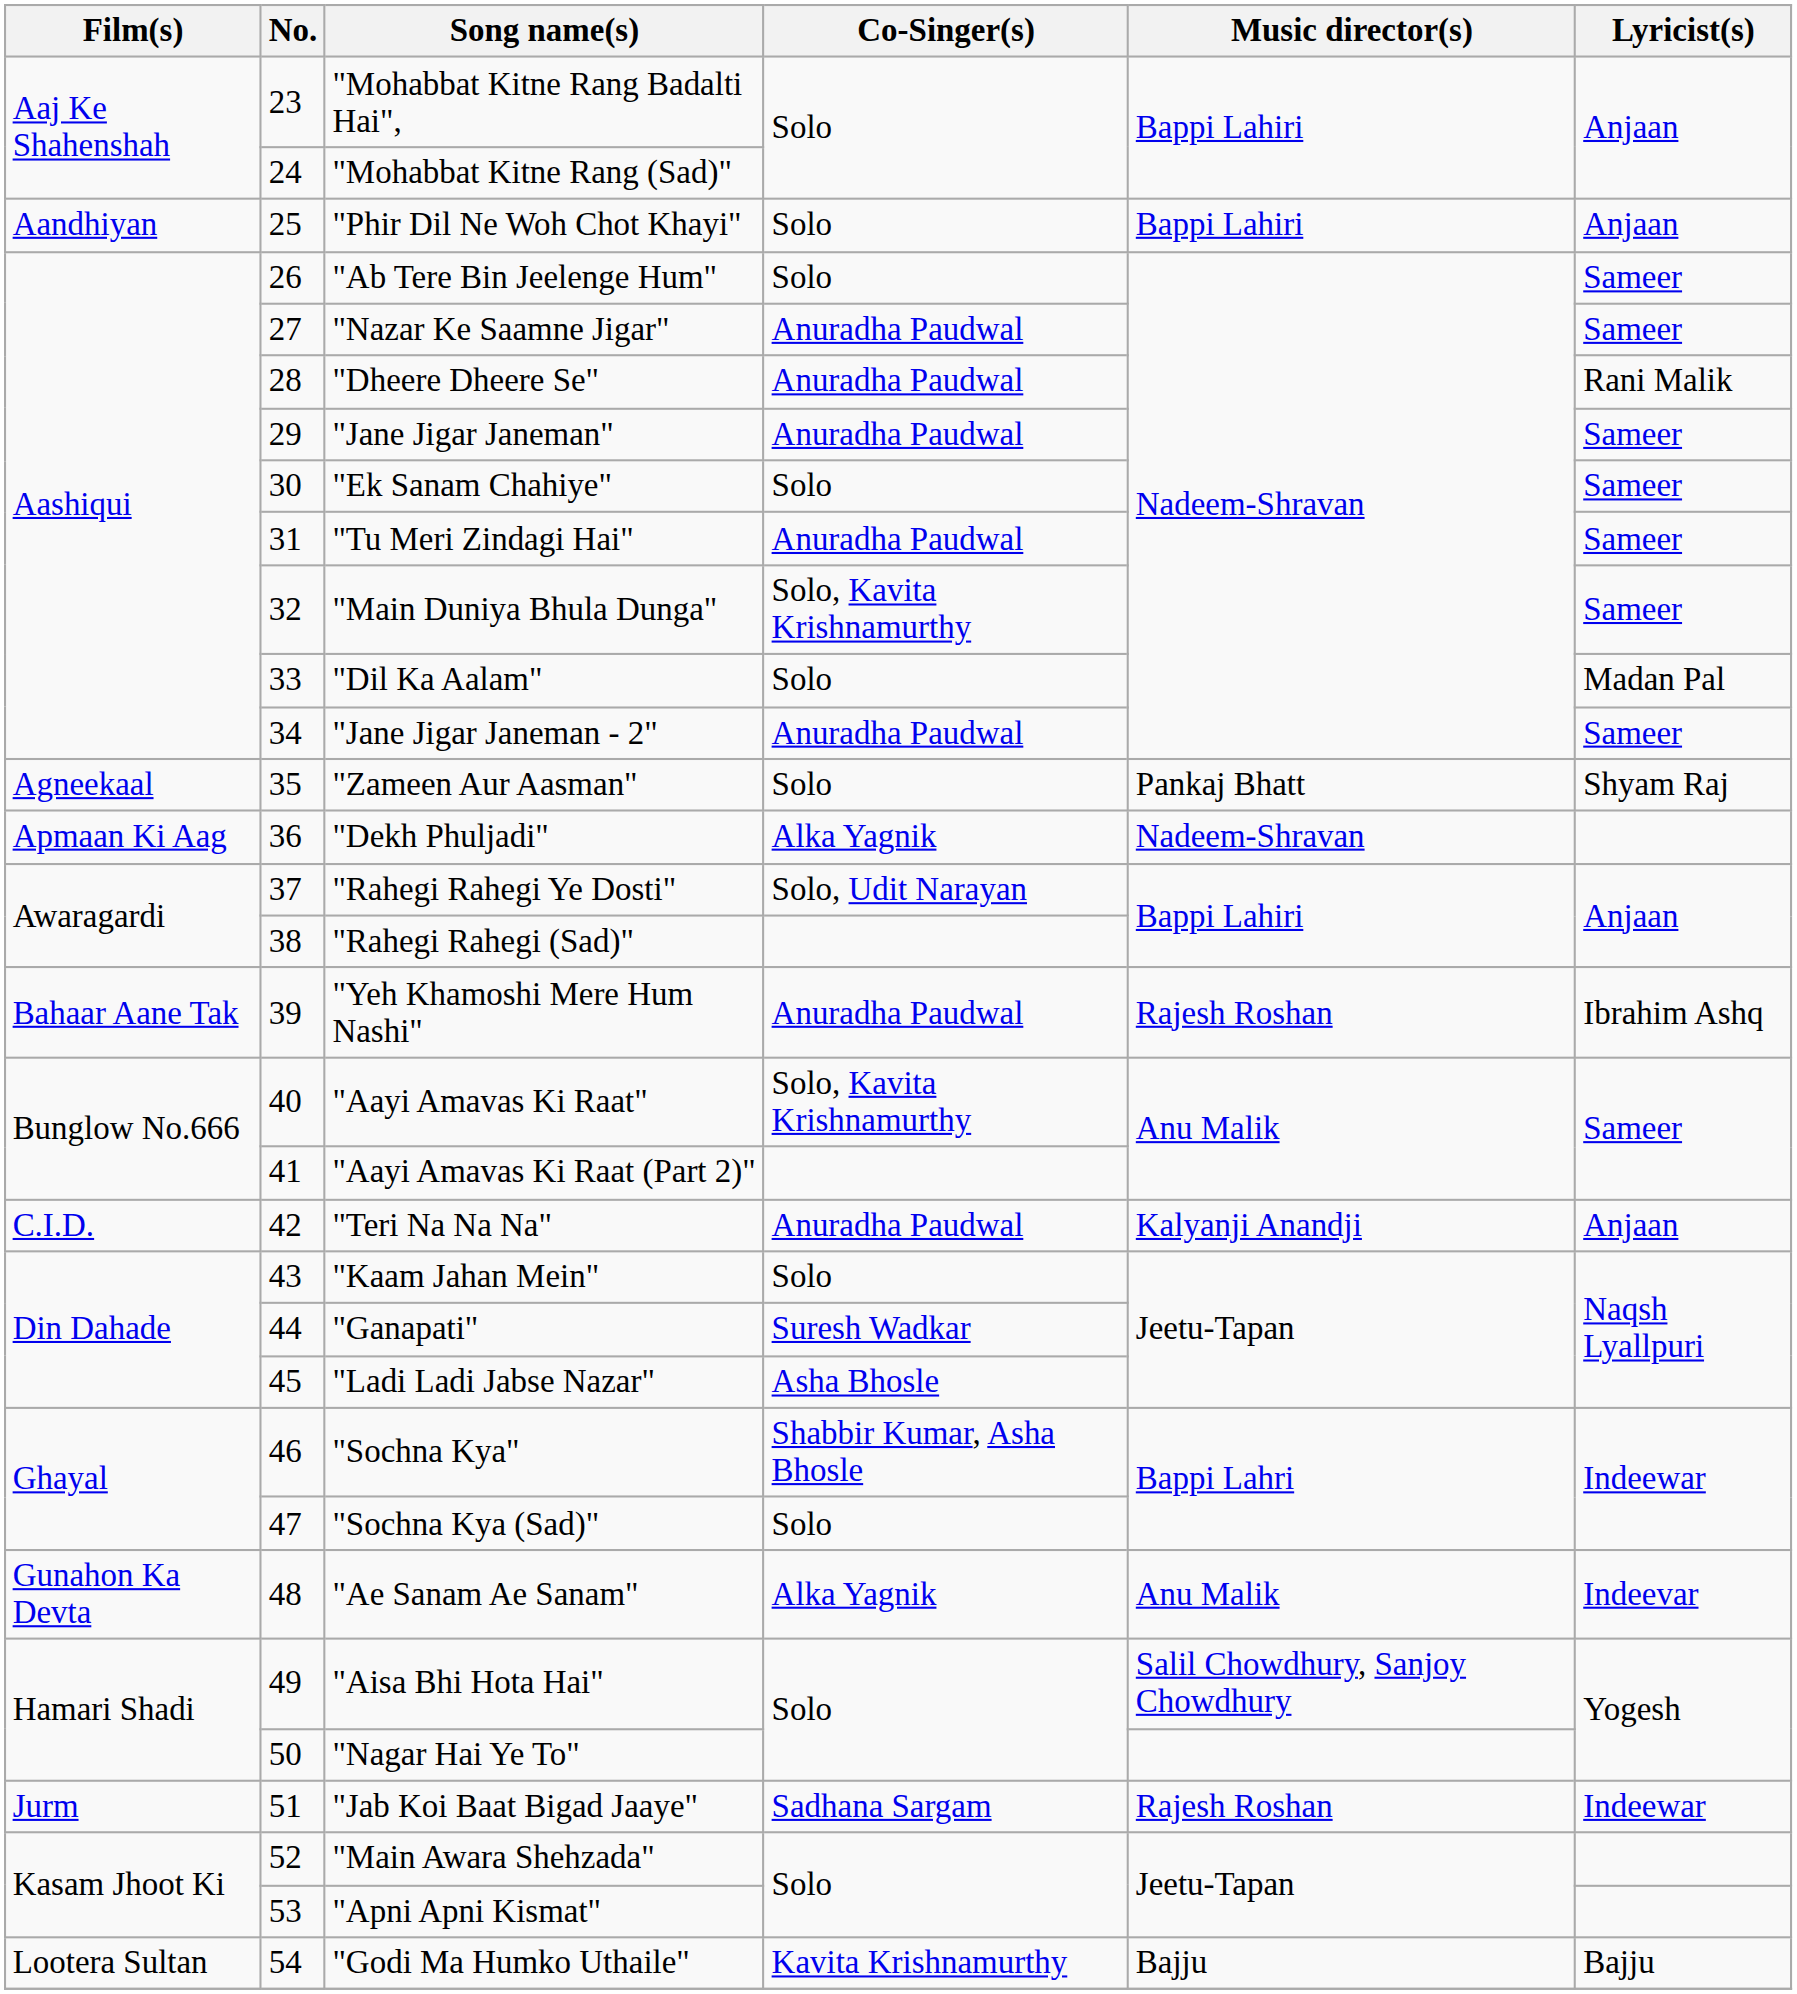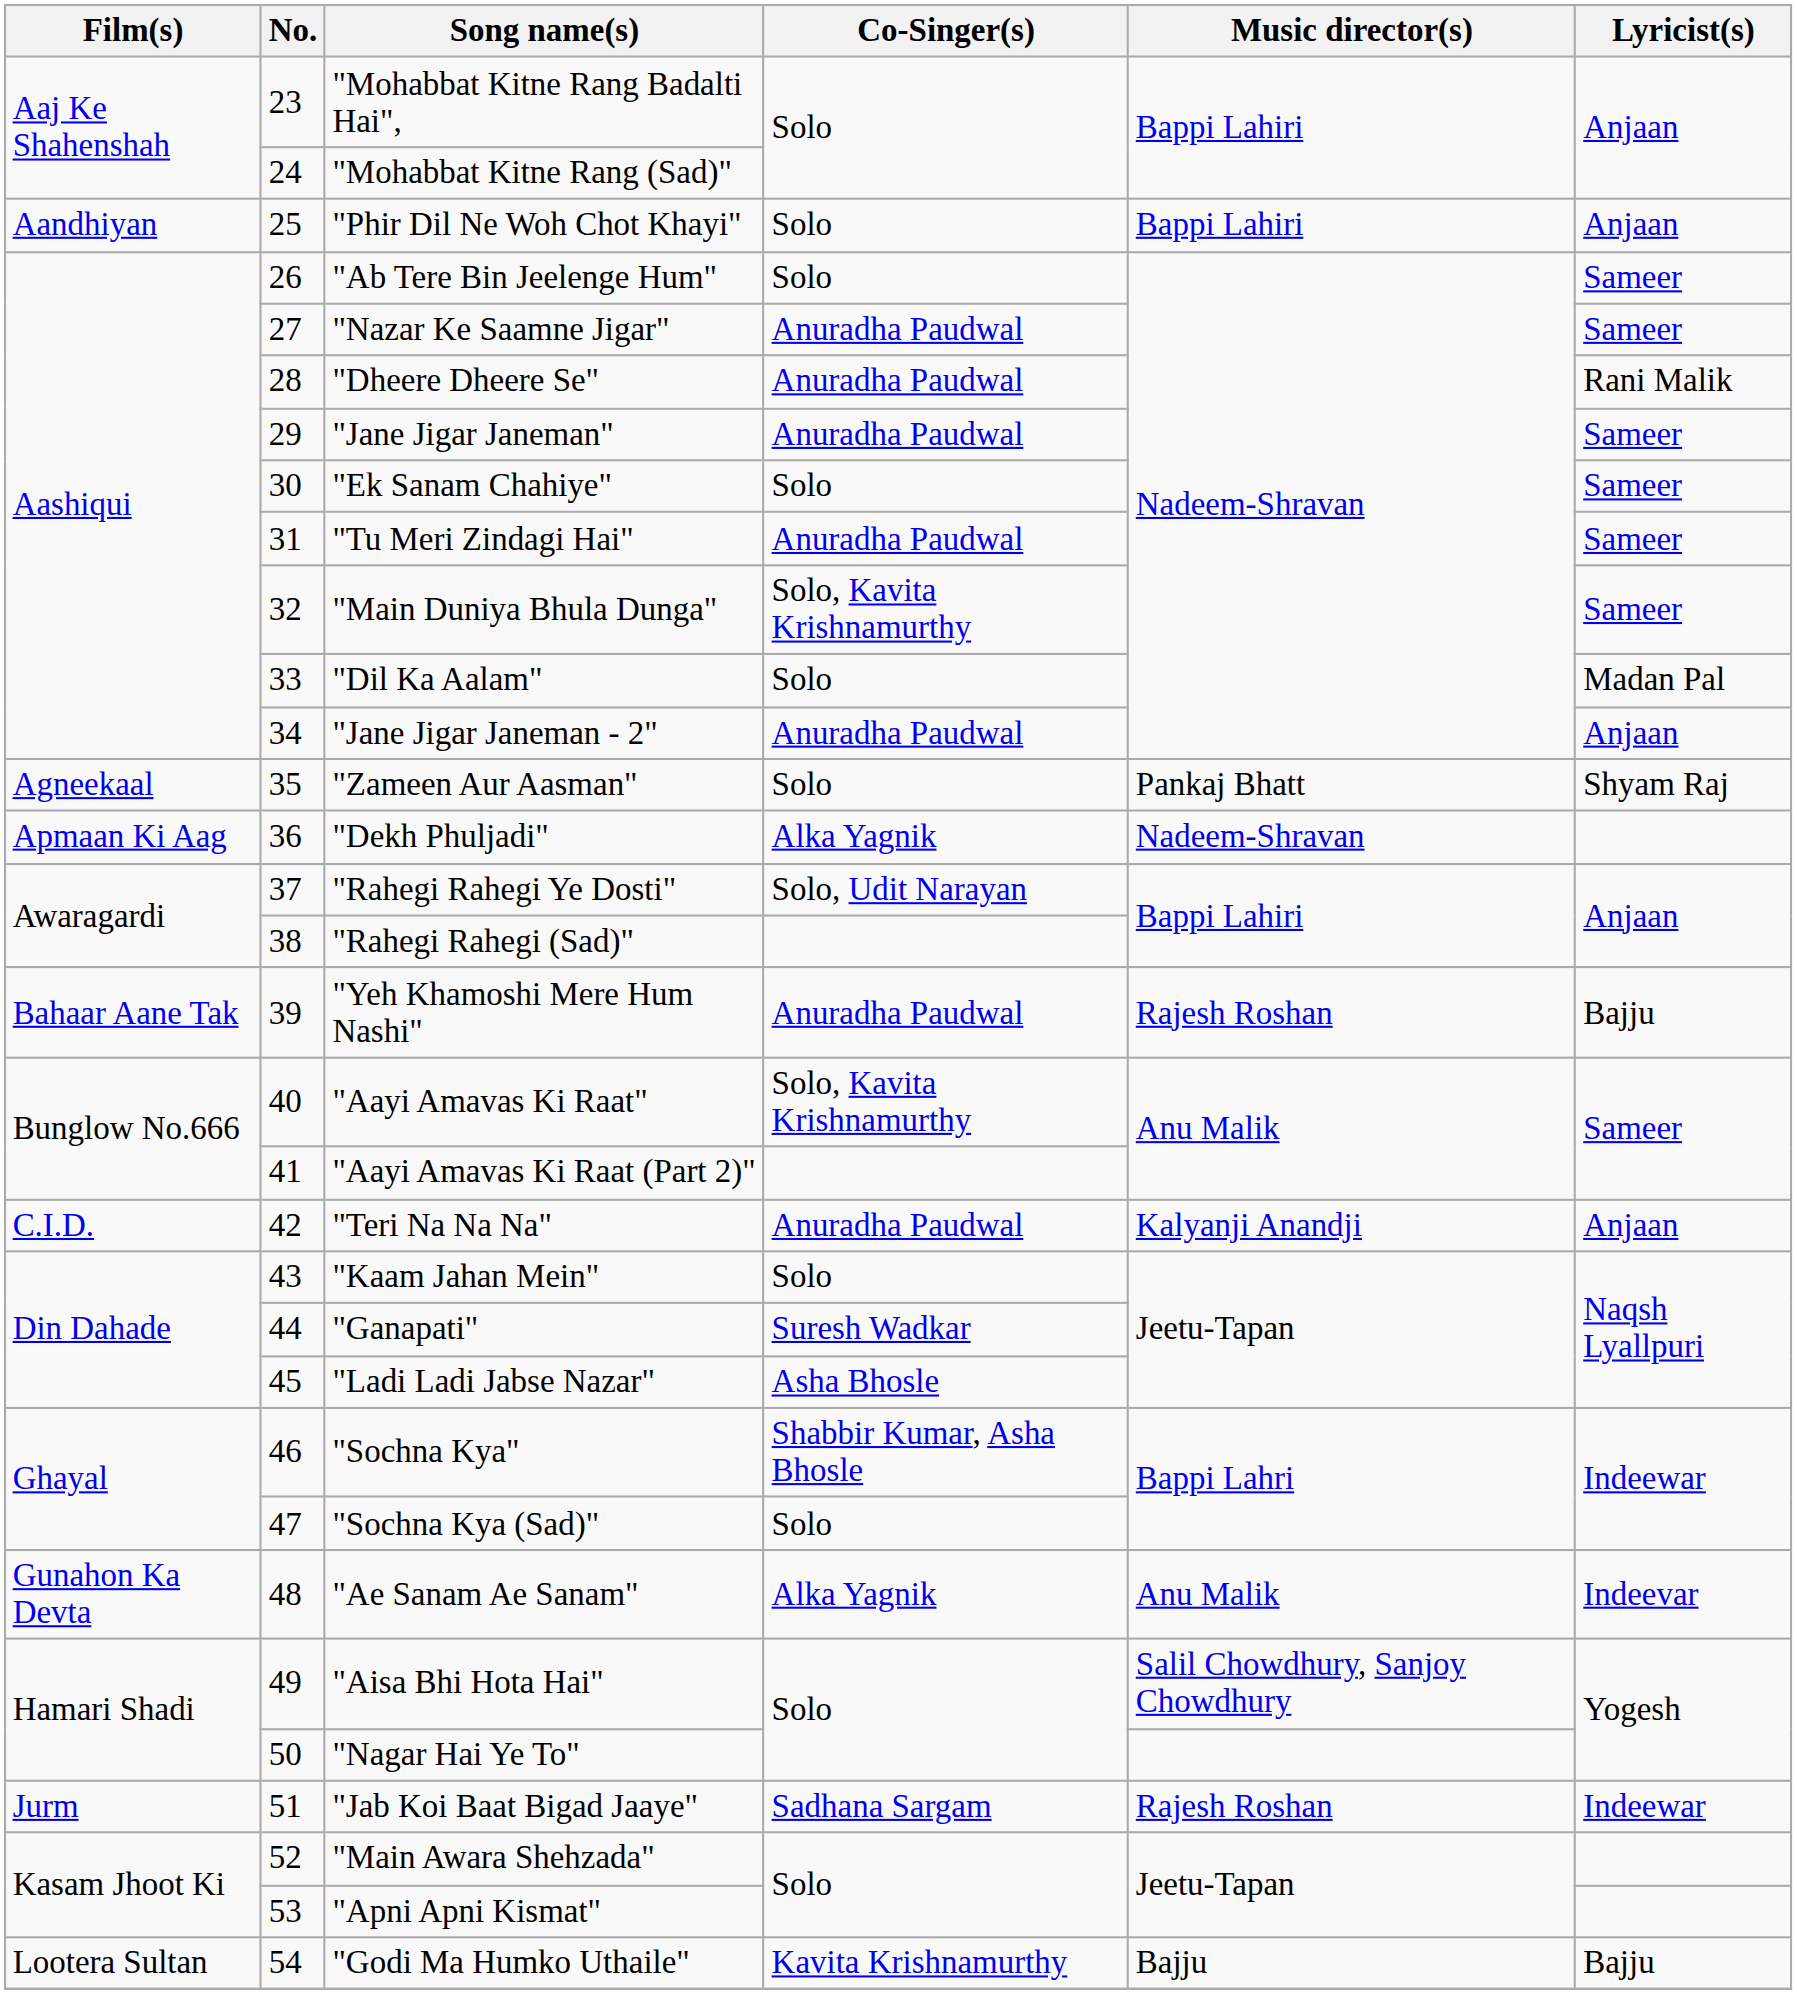(1633, 732) Sameer -> (1631, 732) Anjaan
(1673, 1011) Ibrahim Ashq -> (1619, 1011) Bajju
